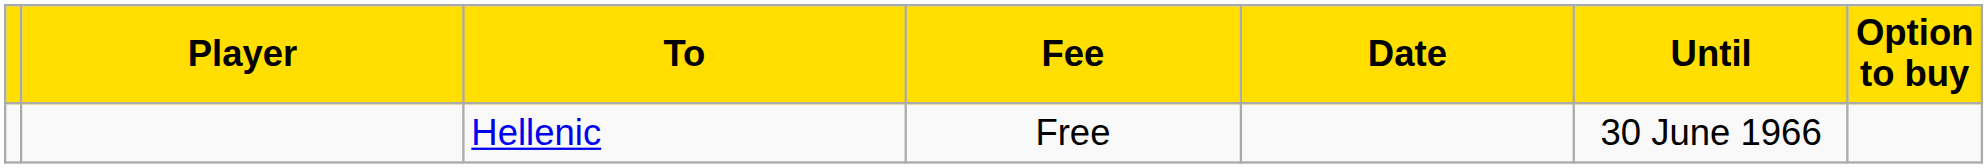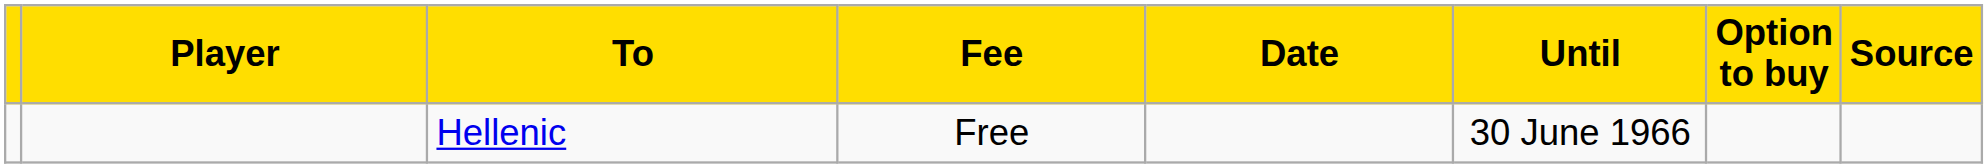+ column: (1912, 53)
